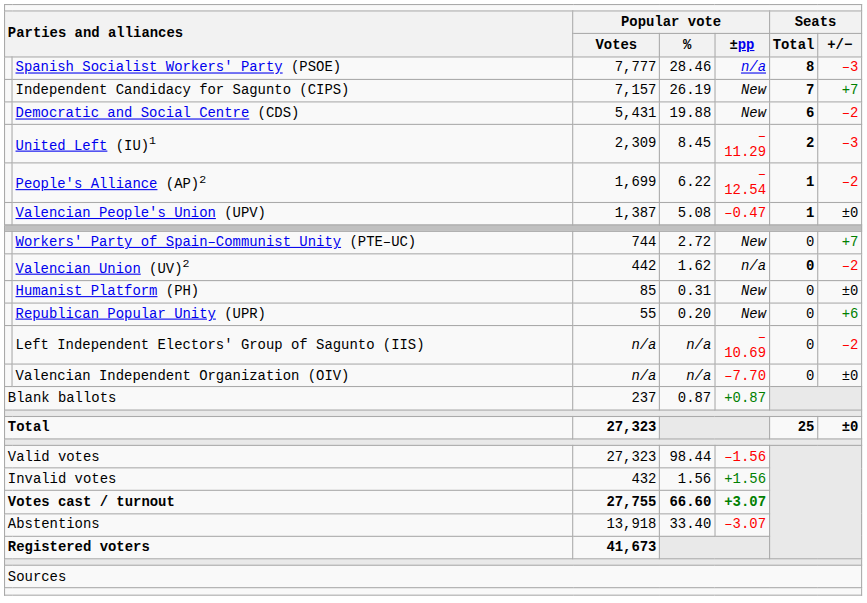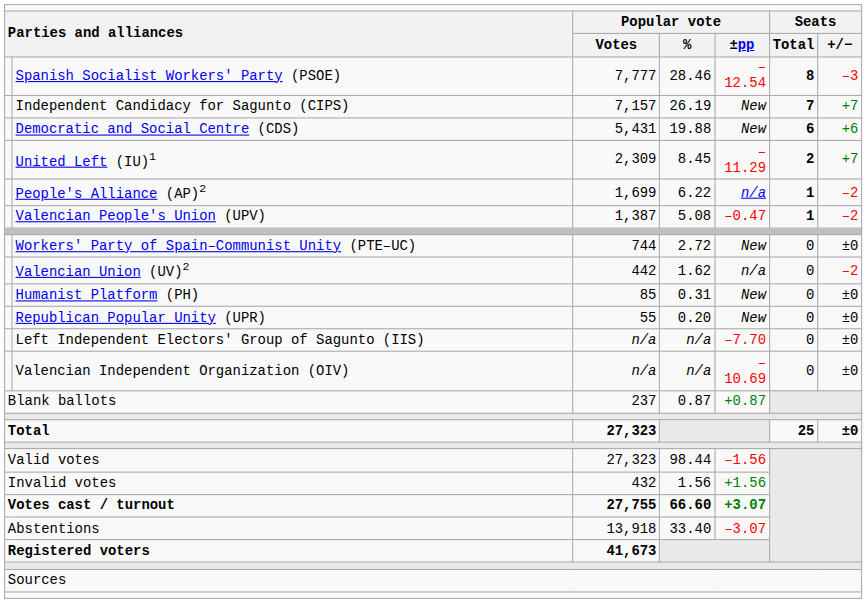(753, 68) n/a -> (745, 76) –12.54
(850, 113) –2 -> (850, 129) +6
(850, 144) –3 -> (850, 160) +7
(745, 183) –12.54 -> (753, 192) n/a
(850, 213) ±0 -> (850, 217) –2
(850, 243) +7 -> (850, 246) ±0
(810, 267) bold -> (810, 271) normal
(850, 314) +6 -> (850, 318) ±0
(745, 345) –10.69 -> (745, 340) –7.70
(850, 345) –2 -> (850, 340) ±0
(745, 376) –7.70 -> (745, 371) –10.69
